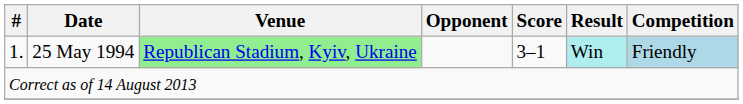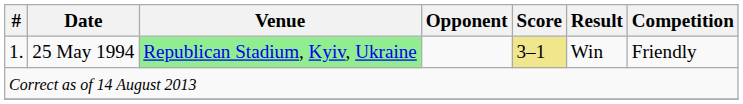(531, 52) no background -> (531, 52) khaki background
(587, 52) paleturquoise background -> (587, 52) no background
(664, 52) lightblue background -> (664, 52) no background
